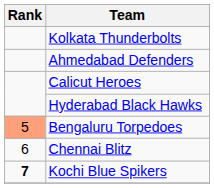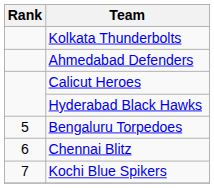(25, 127) lightsalmon background -> (25, 127) no background
(25, 171) bold -> (25, 171) normal
